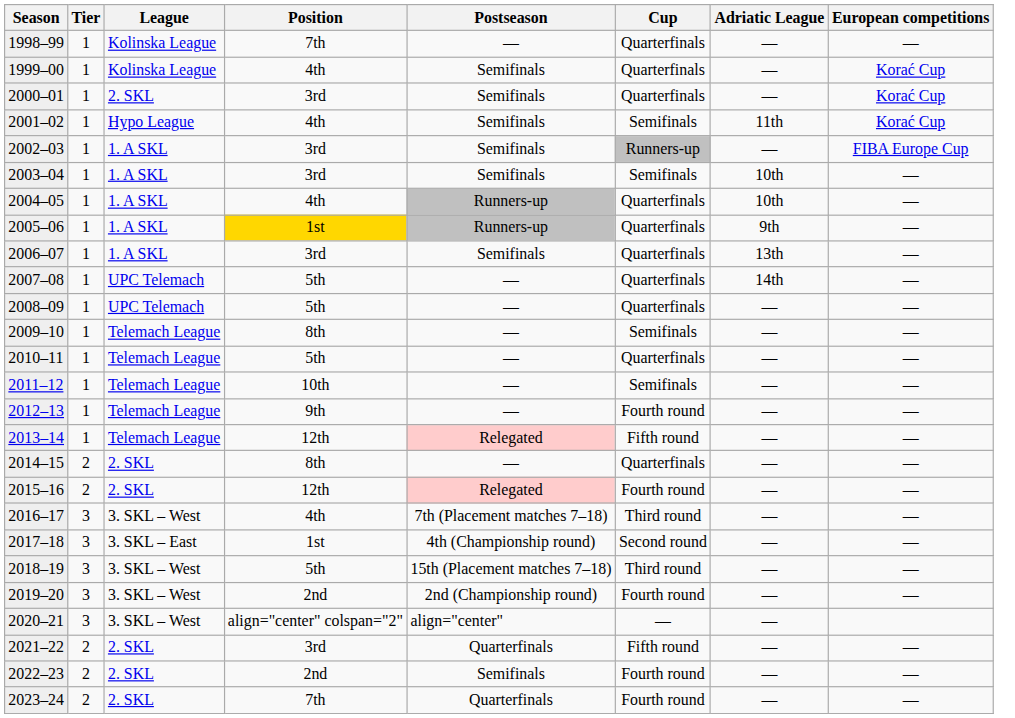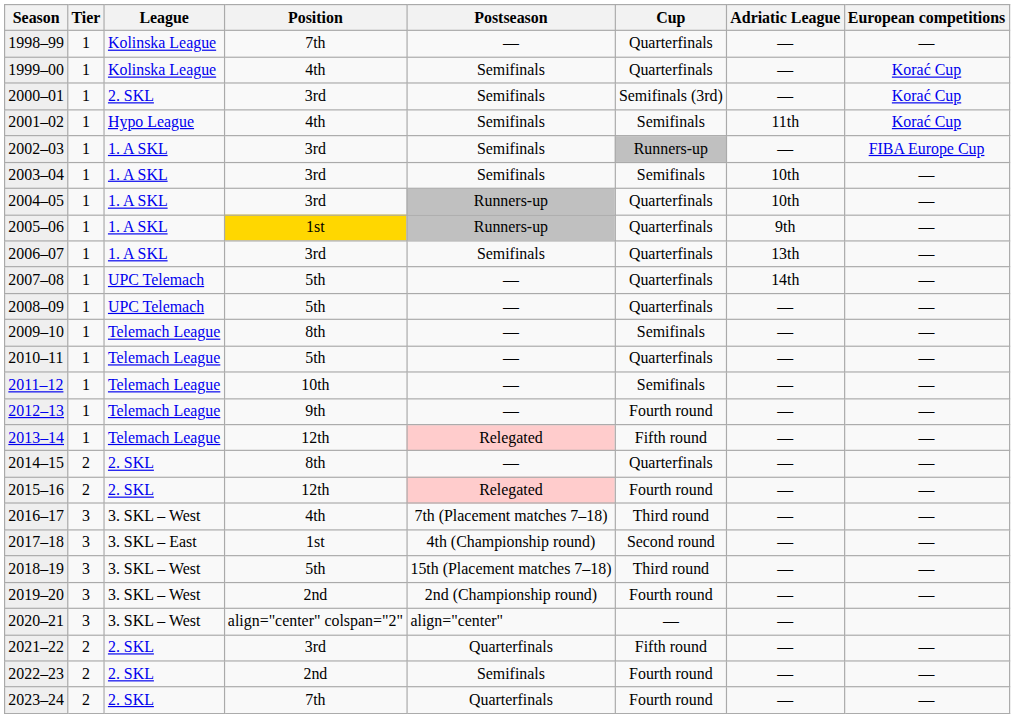(663, 95) Quarterfinals -> (671, 95) Semifinals (3rd)
(315, 200) 4th -> (315, 200) 3rd
